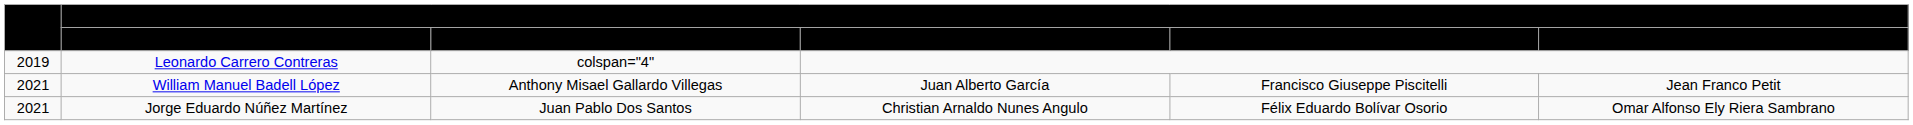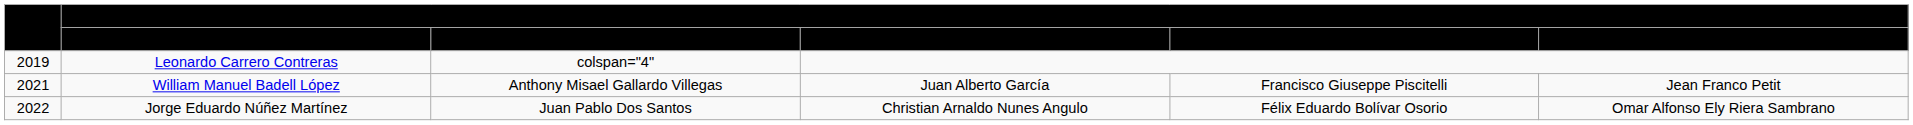(33, 109) 2021 -> (33, 109) 2022
